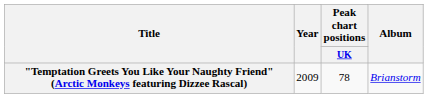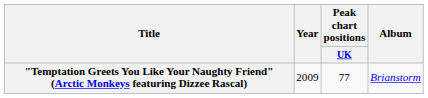(344, 78) 78 -> (344, 78) 77
